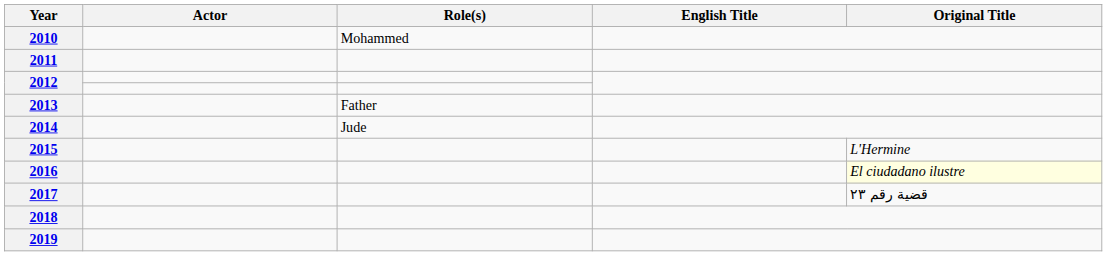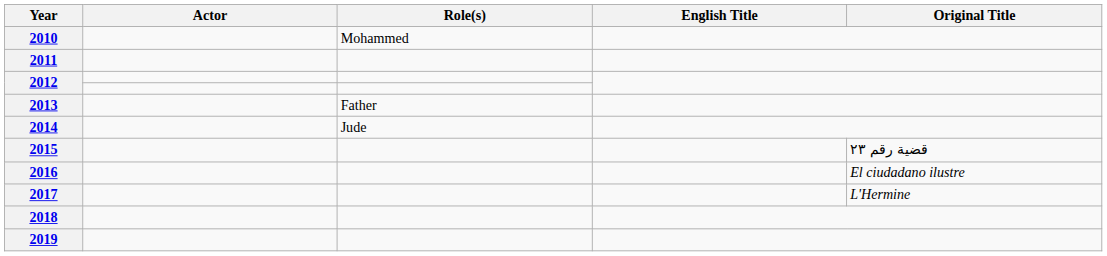(880, 149) L'Hermine -> (889, 150) قضية رقم ٢٣
(907, 171) lightyellow background -> (907, 172) no background
(889, 195) قضية رقم ٢٣ -> (880, 195) L'Hermine
